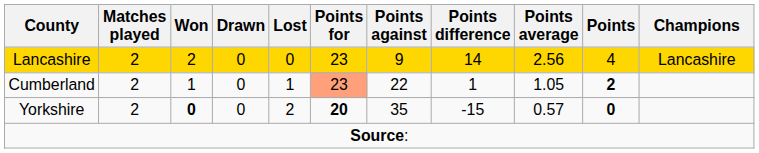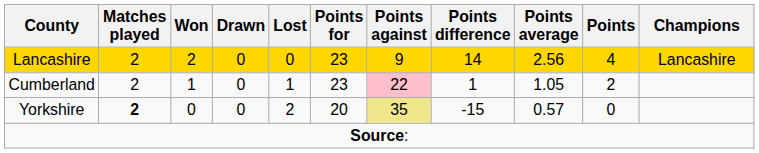(339, 85) lightsalmon background -> (339, 85) no background
(399, 85) no background -> (399, 85) pink background
(611, 85) bold -> (611, 85) normal
(135, 110) normal -> (135, 110) bold
(192, 110) bold -> (192, 110) normal
(339, 110) bold -> (339, 110) normal
(399, 110) no background -> (399, 110) khaki background
(611, 110) bold -> (611, 110) normal
